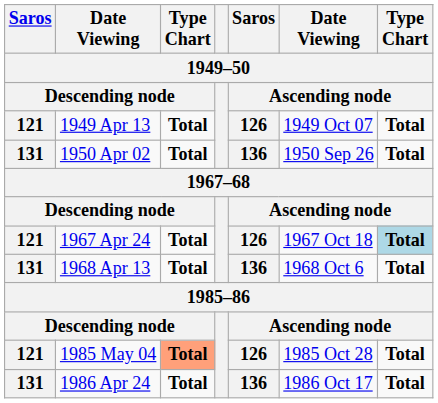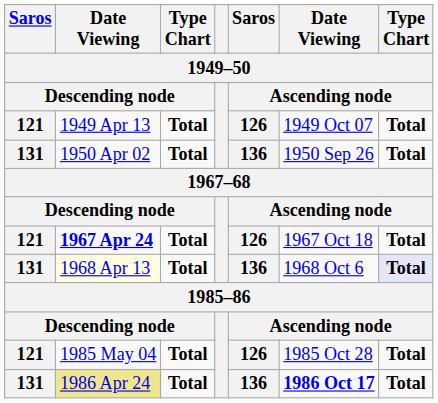(105, 239) normal -> (106, 239) bold
(405, 239) lightblue background -> (406, 239) no background
(105, 268) no background -> (105, 268) lightyellow background
(405, 268) no background -> (406, 268) lavender background
(188, 354) lightsalmon background -> (188, 354) no background
(105, 383) no background -> (105, 383) khaki background
(328, 383) normal -> (329, 383) bold
